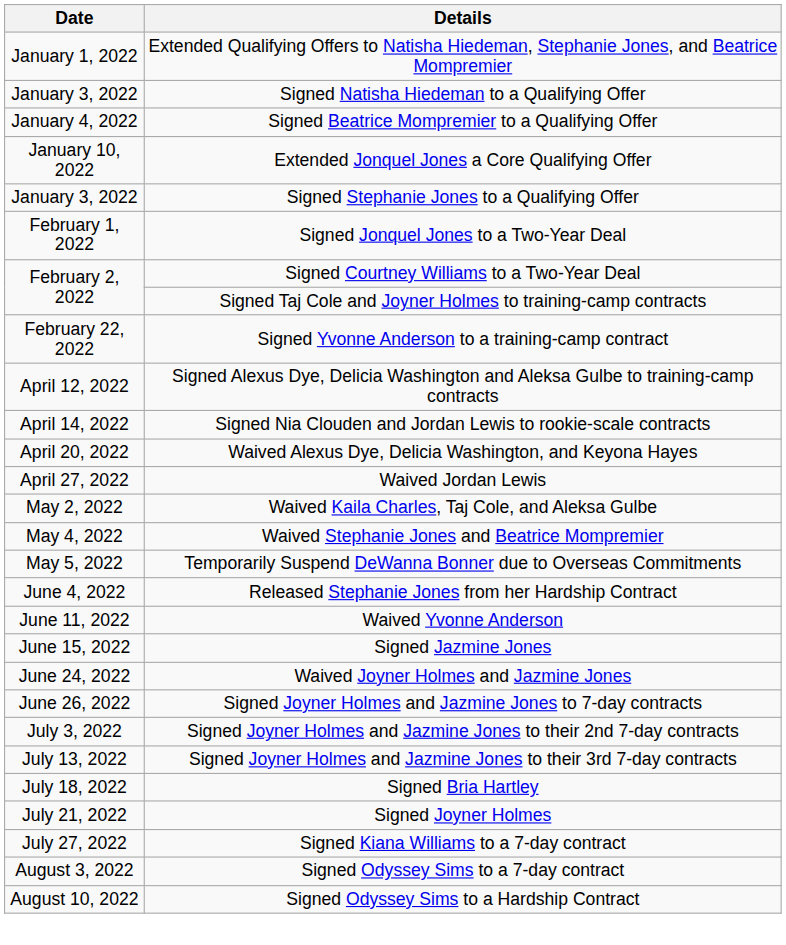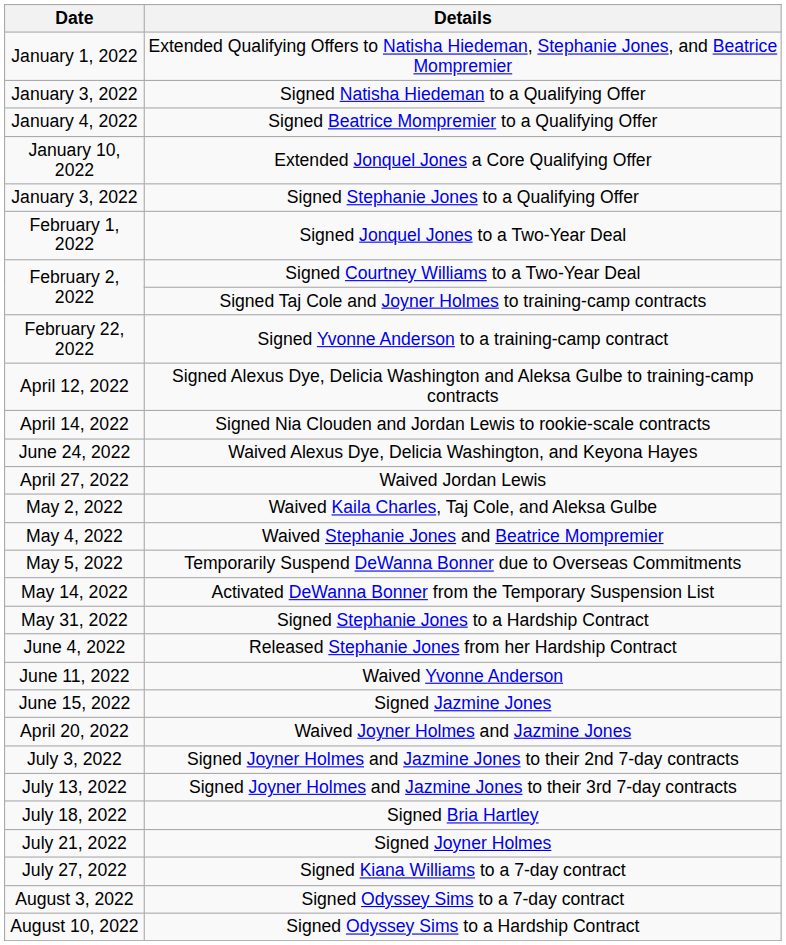(74, 452) April 20, 2022 -> (74, 452) June 24, 2022
+ row: (463, 591)
+ row: (463, 619)
(74, 675) June 24, 2022 -> (74, 731) April 20, 2022
- row: (463, 703)
